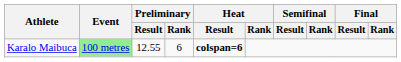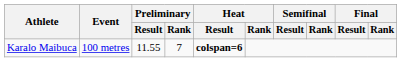(106, 48) lightgreen background -> (106, 48) no background
(148, 48) 12.55 -> (148, 48) 11.55
(179, 48) 6 -> (179, 48) 7
